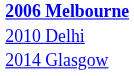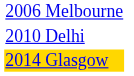(67, 11) bold -> (64, 11) normal
(57, 60) no background -> (57, 60) gold background
